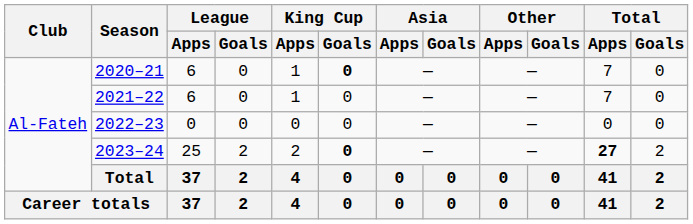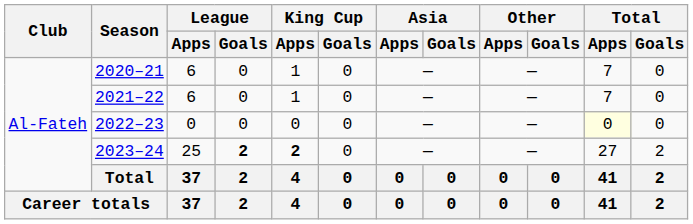(347, 71) bold -> (347, 71) normal
(608, 125) no background -> (608, 125) lightyellow background
(243, 151) normal -> (243, 151) bold
(295, 151) normal -> (295, 151) bold
(347, 151) bold -> (347, 151) normal
(608, 151) bold -> (608, 151) normal
